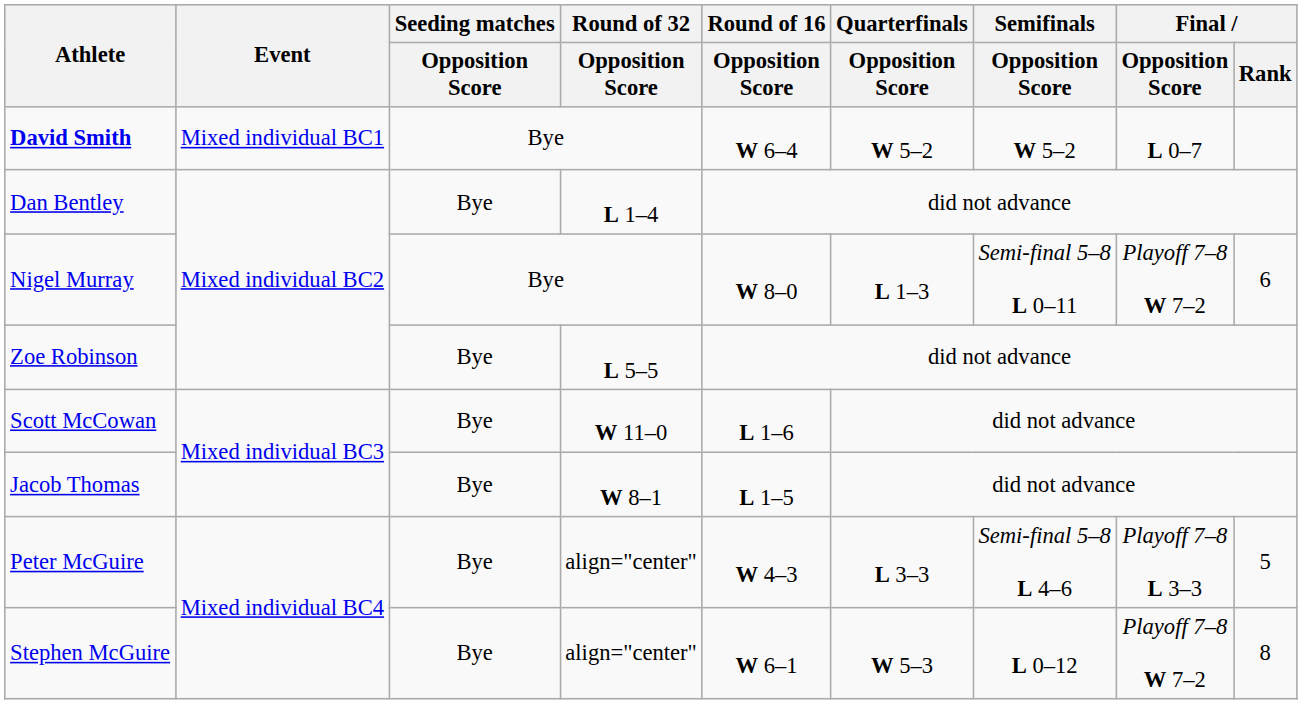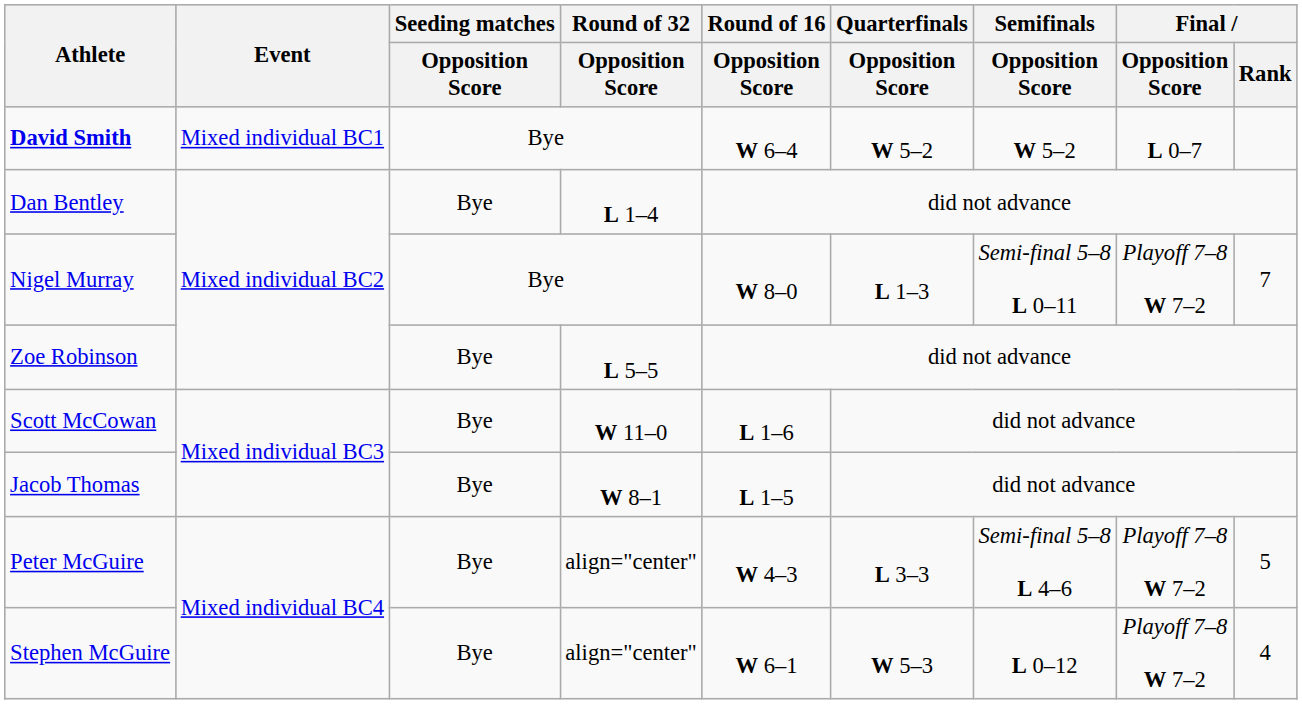(1265, 279) 6 -> (1265, 279) 7
(1175, 562) Playoff 7–8 L 3–3 -> (1175, 562) Playoff 7–8 W 7–2
(1265, 652) 8 -> (1265, 652) 4
